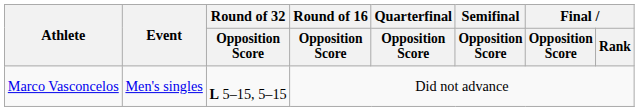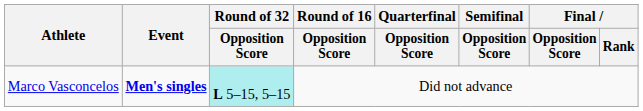(164, 86) normal -> (166, 86) bold
(248, 95) no background -> (252, 95) paleturquoise background
